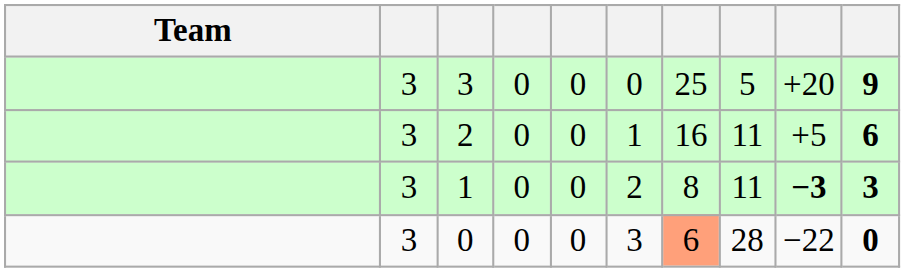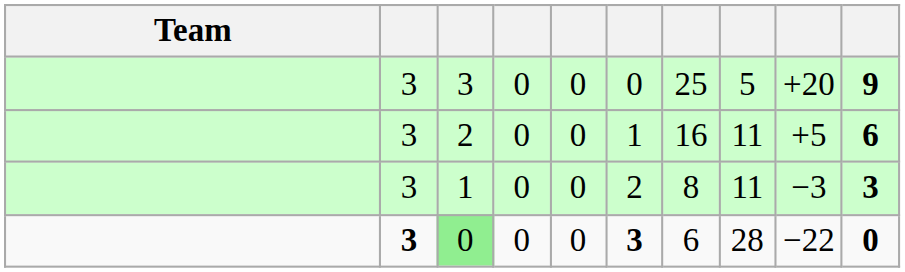(809, 187) bold -> (809, 187) normal
(409, 239) normal -> (409, 239) bold
(465, 239) no background -> (465, 239) lightgreen background
(634, 239) normal -> (634, 239) bold
(691, 239) lightsalmon background -> (691, 239) no background
